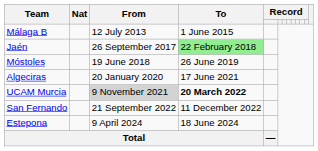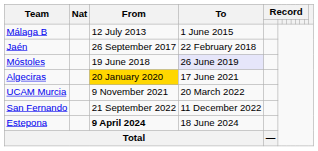(218, 46) lightgreen background -> (218, 46) no background
(210, 62) no background -> (210, 62) lavender background
(127, 77) no background -> (127, 77) gold background
(130, 92) lightgrey background -> (130, 92) no background
(213, 92) bold -> (212, 92) normal
(117, 123) normal -> (118, 123) bold
